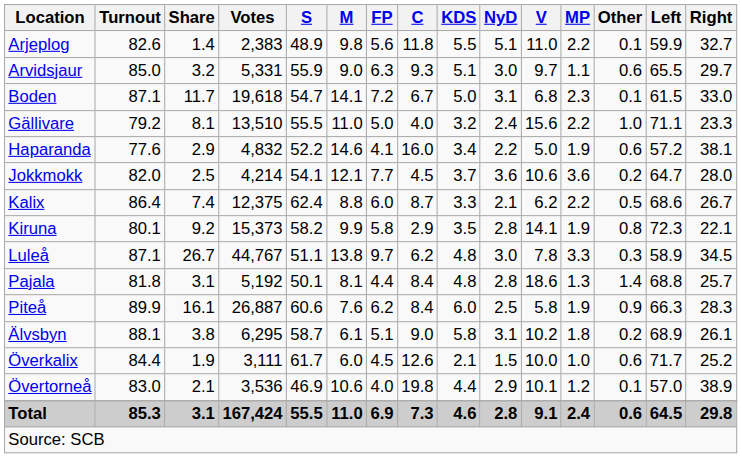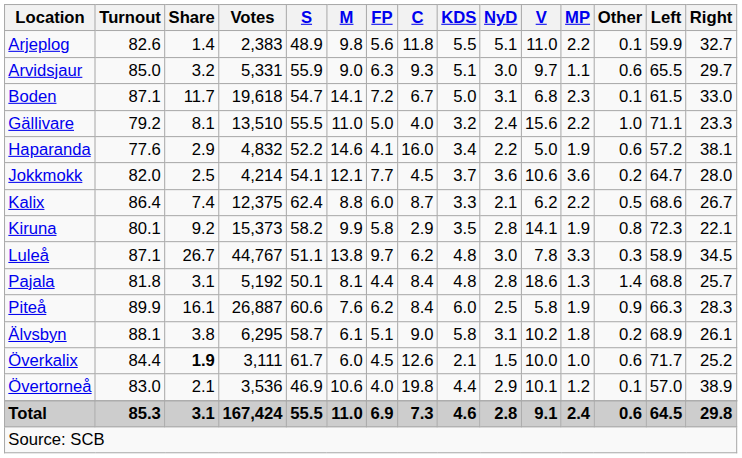(203, 360) normal -> (203, 360) bold
